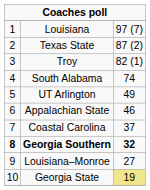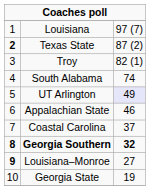(13, 45) normal -> (13, 45) bold
(129, 95) no background -> (129, 95) lavender background
(13, 161) normal -> (13, 161) bold
(129, 177) khaki background -> (129, 177) no background
